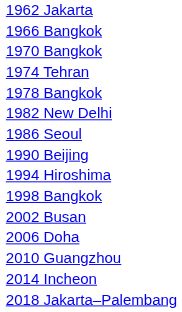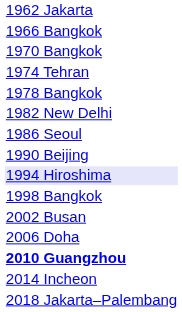(58, 175) no background -> (58, 175) lavender background
(64, 258) normal -> (66, 258) bold
